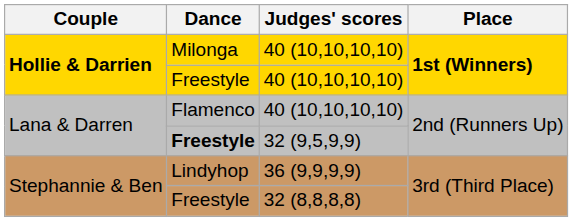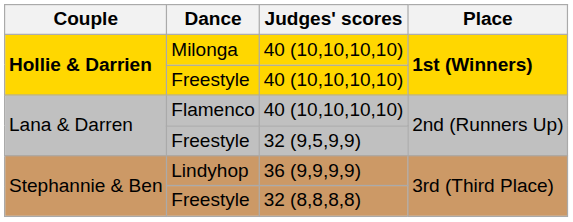(213, 140) bold -> (210, 140) normal
